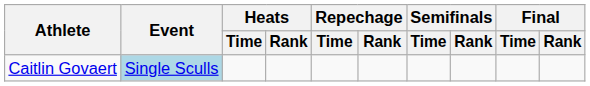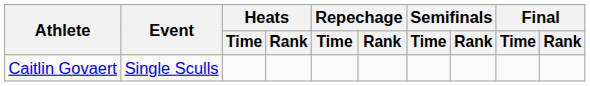(172, 68) lightblue background -> (172, 68) no background
